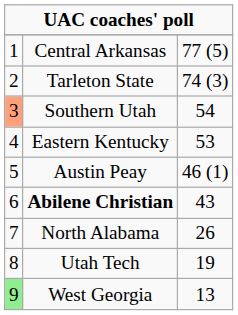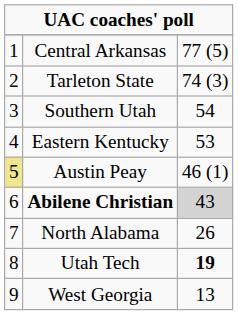(14, 111) lightsalmon background -> (14, 111) no background
(14, 172) no background -> (14, 172) khaki background
(205, 202) no background -> (205, 202) lightgrey background
(205, 263) normal -> (205, 263) bold
(14, 293) lightgreen background -> (14, 293) no background
